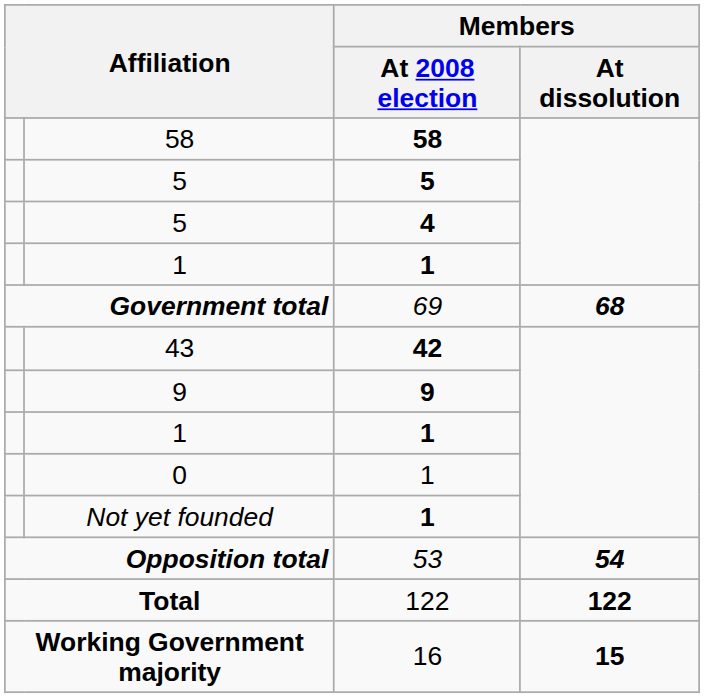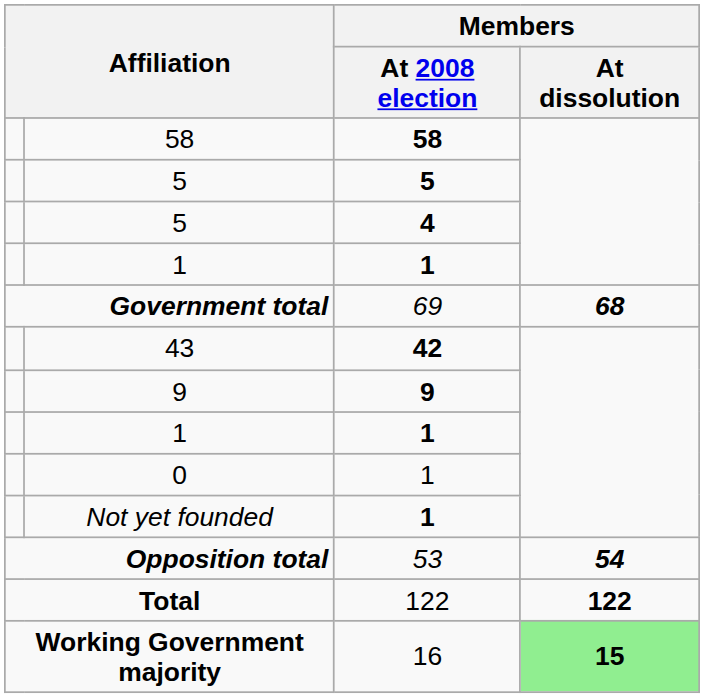(610, 657) no background -> (610, 657) lightgreen background
